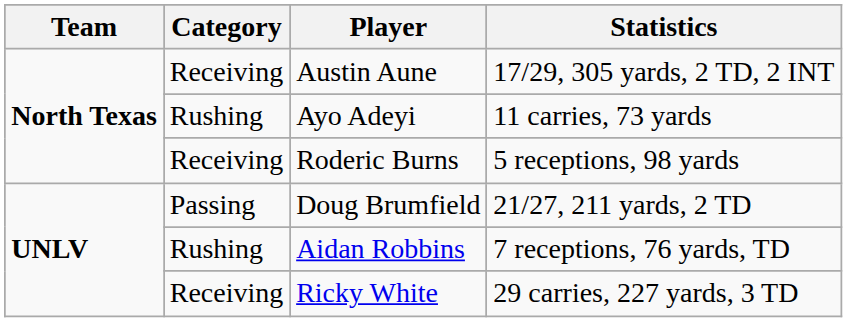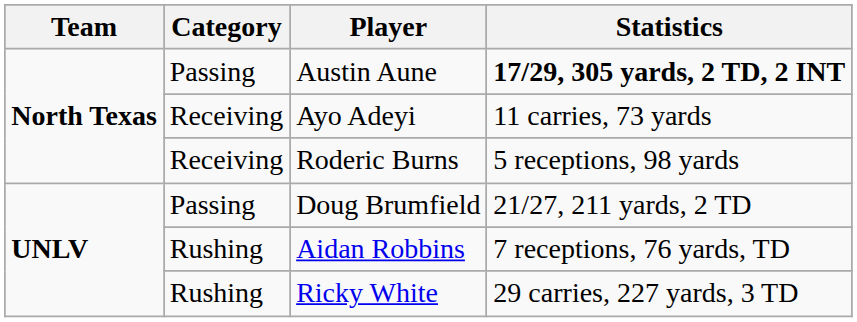(226, 71) Receiving -> (212, 71) Passing
(664, 71) normal -> (669, 71) bold
(216, 115) Rushing -> (226, 115) Receiving
(226, 293) Receiving -> (216, 293) Rushing
